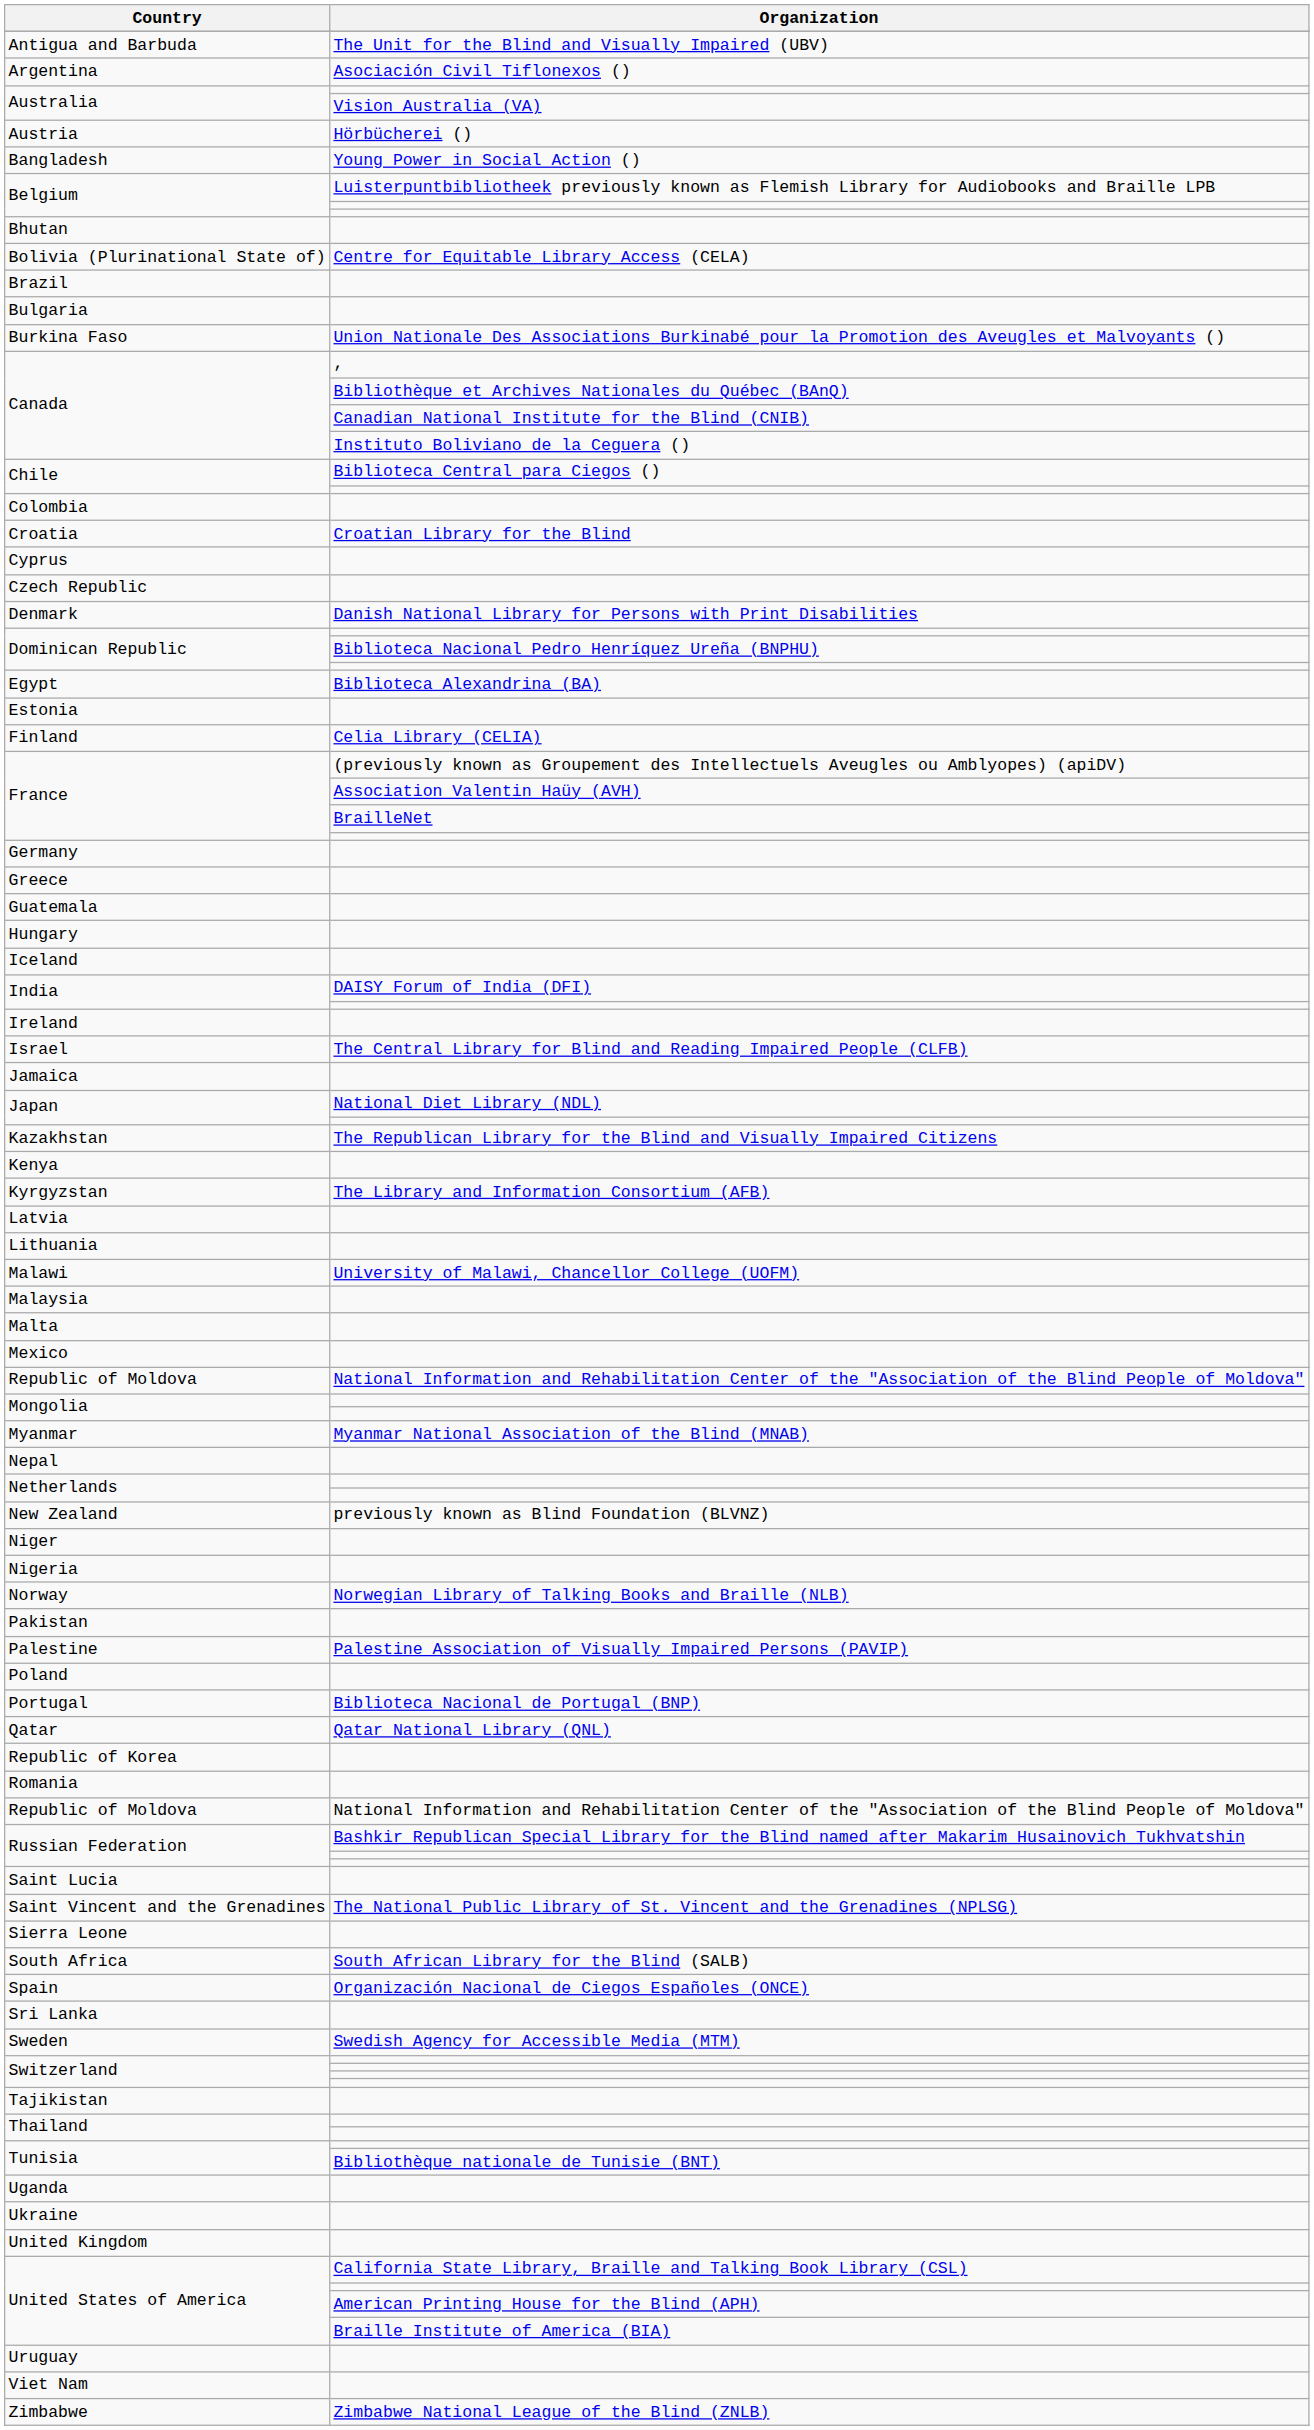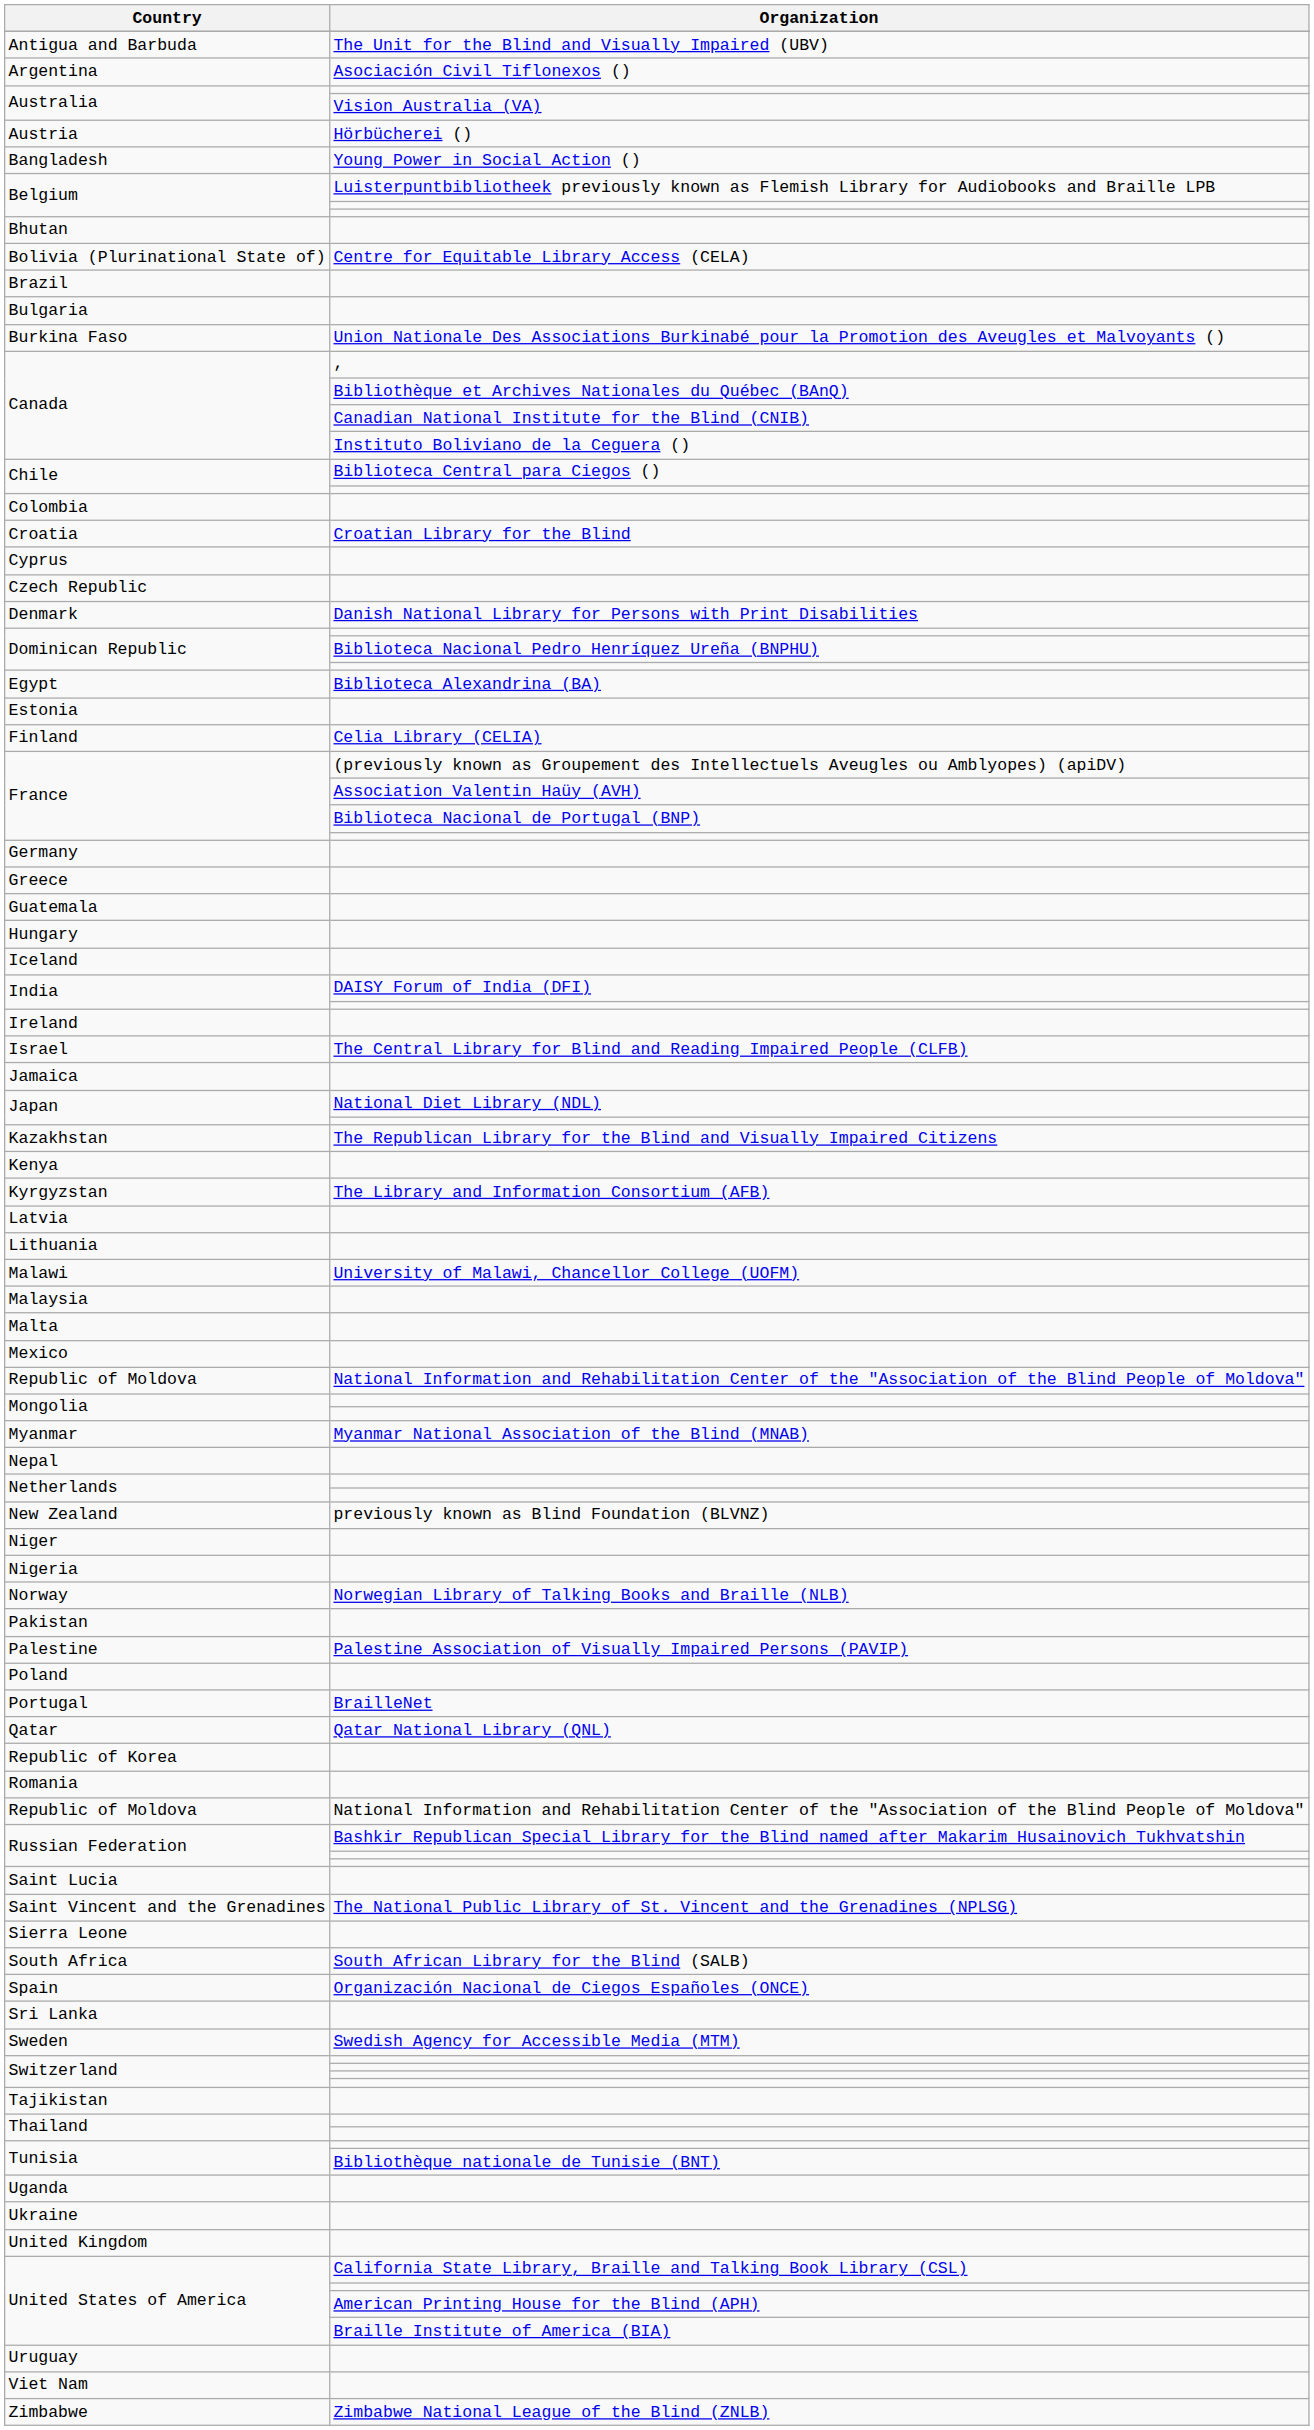(383, 819) BrailleNet -> (517, 819) Biblioteca Nacional de Portugal (BNP)
(517, 1703) Biblioteca Nacional de Portugal (BNP) -> (383, 1703) BrailleNet
